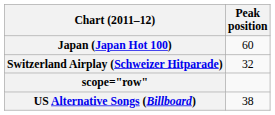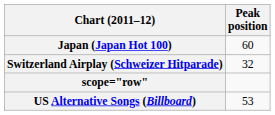(248, 100) 38 -> (248, 100) 53
